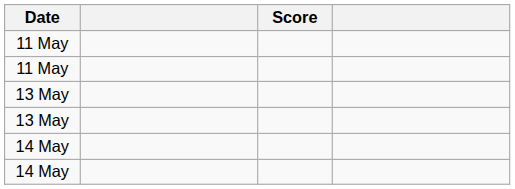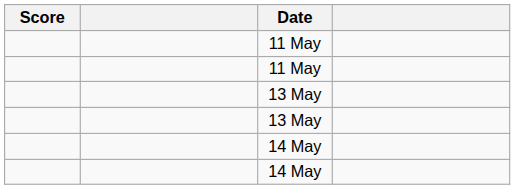columns swapped: (42, 18) <-> (295, 18)
